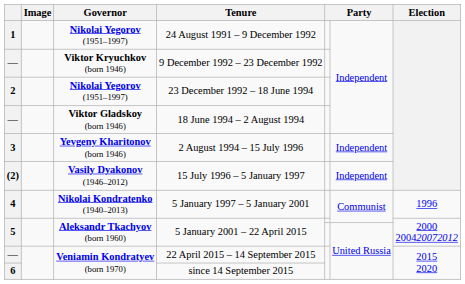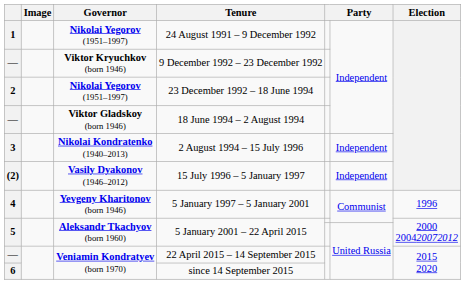(105, 147) Yevgeny Kharitonov (born 1946) -> (105, 147) Nikolai Kondratenko (1940–2013)
(105, 204) Nikolai Kondratenko (1940–2013) -> (105, 204) Yevgeny Kharitonov (born 1946)
